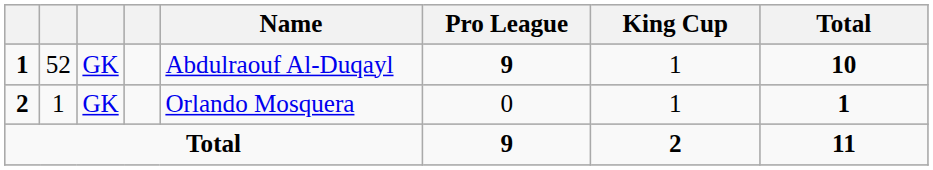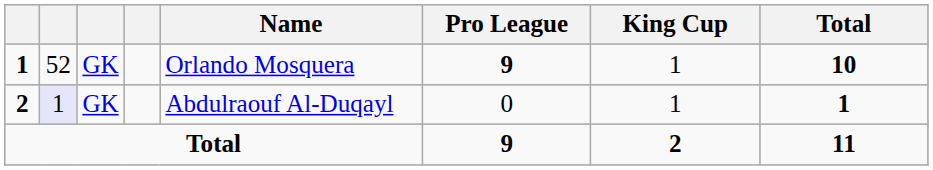(279, 64) Abdulraouf Al-Duqayl -> (260, 64) Orlando Mosquera
(58, 104) no background -> (58, 104) lavender background
(260, 104) Orlando Mosquera -> (279, 104) Abdulraouf Al-Duqayl
